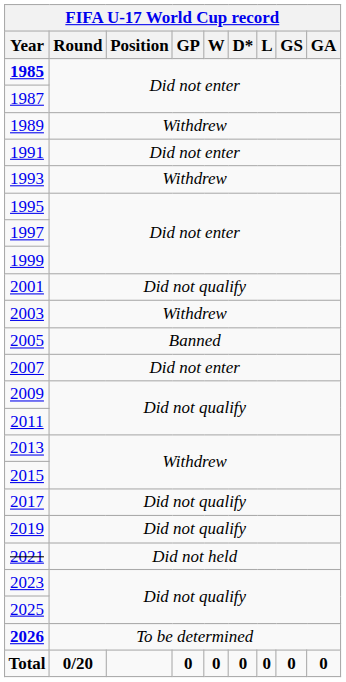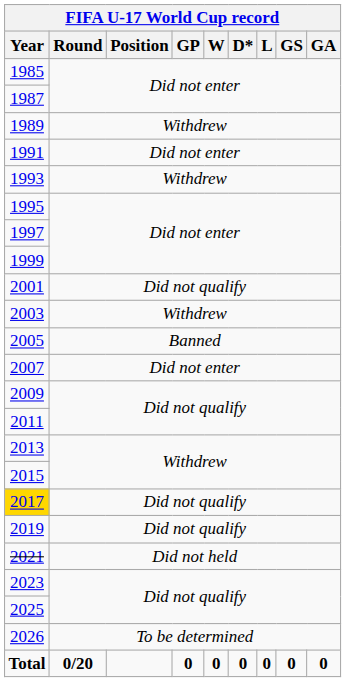(27, 71) bold -> (27, 71) normal
(27, 502) no background -> (27, 502) gold background
(27, 636) bold -> (27, 636) normal
